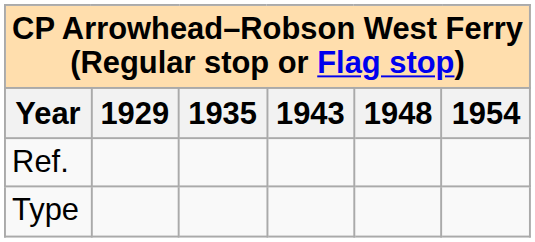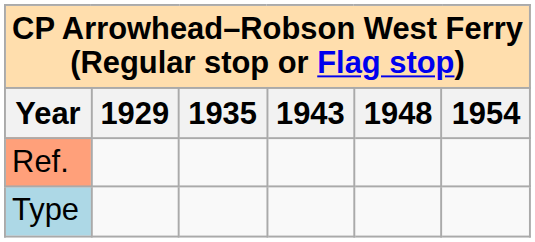(40, 161) no background -> (40, 161) lightsalmon background
(46, 210) no background -> (46, 210) lightblue background
